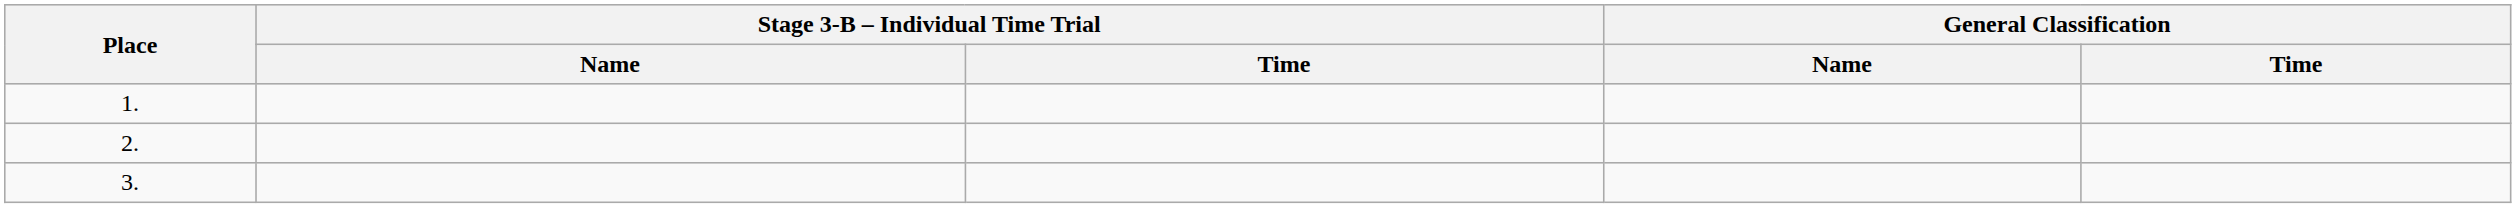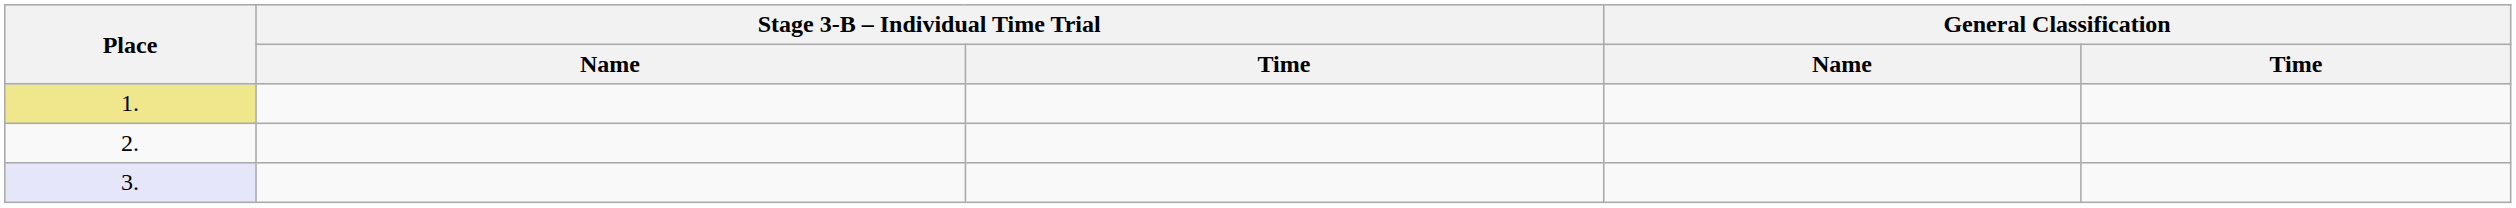(130, 103) no background -> (130, 103) khaki background
(130, 182) no background -> (130, 182) lavender background
